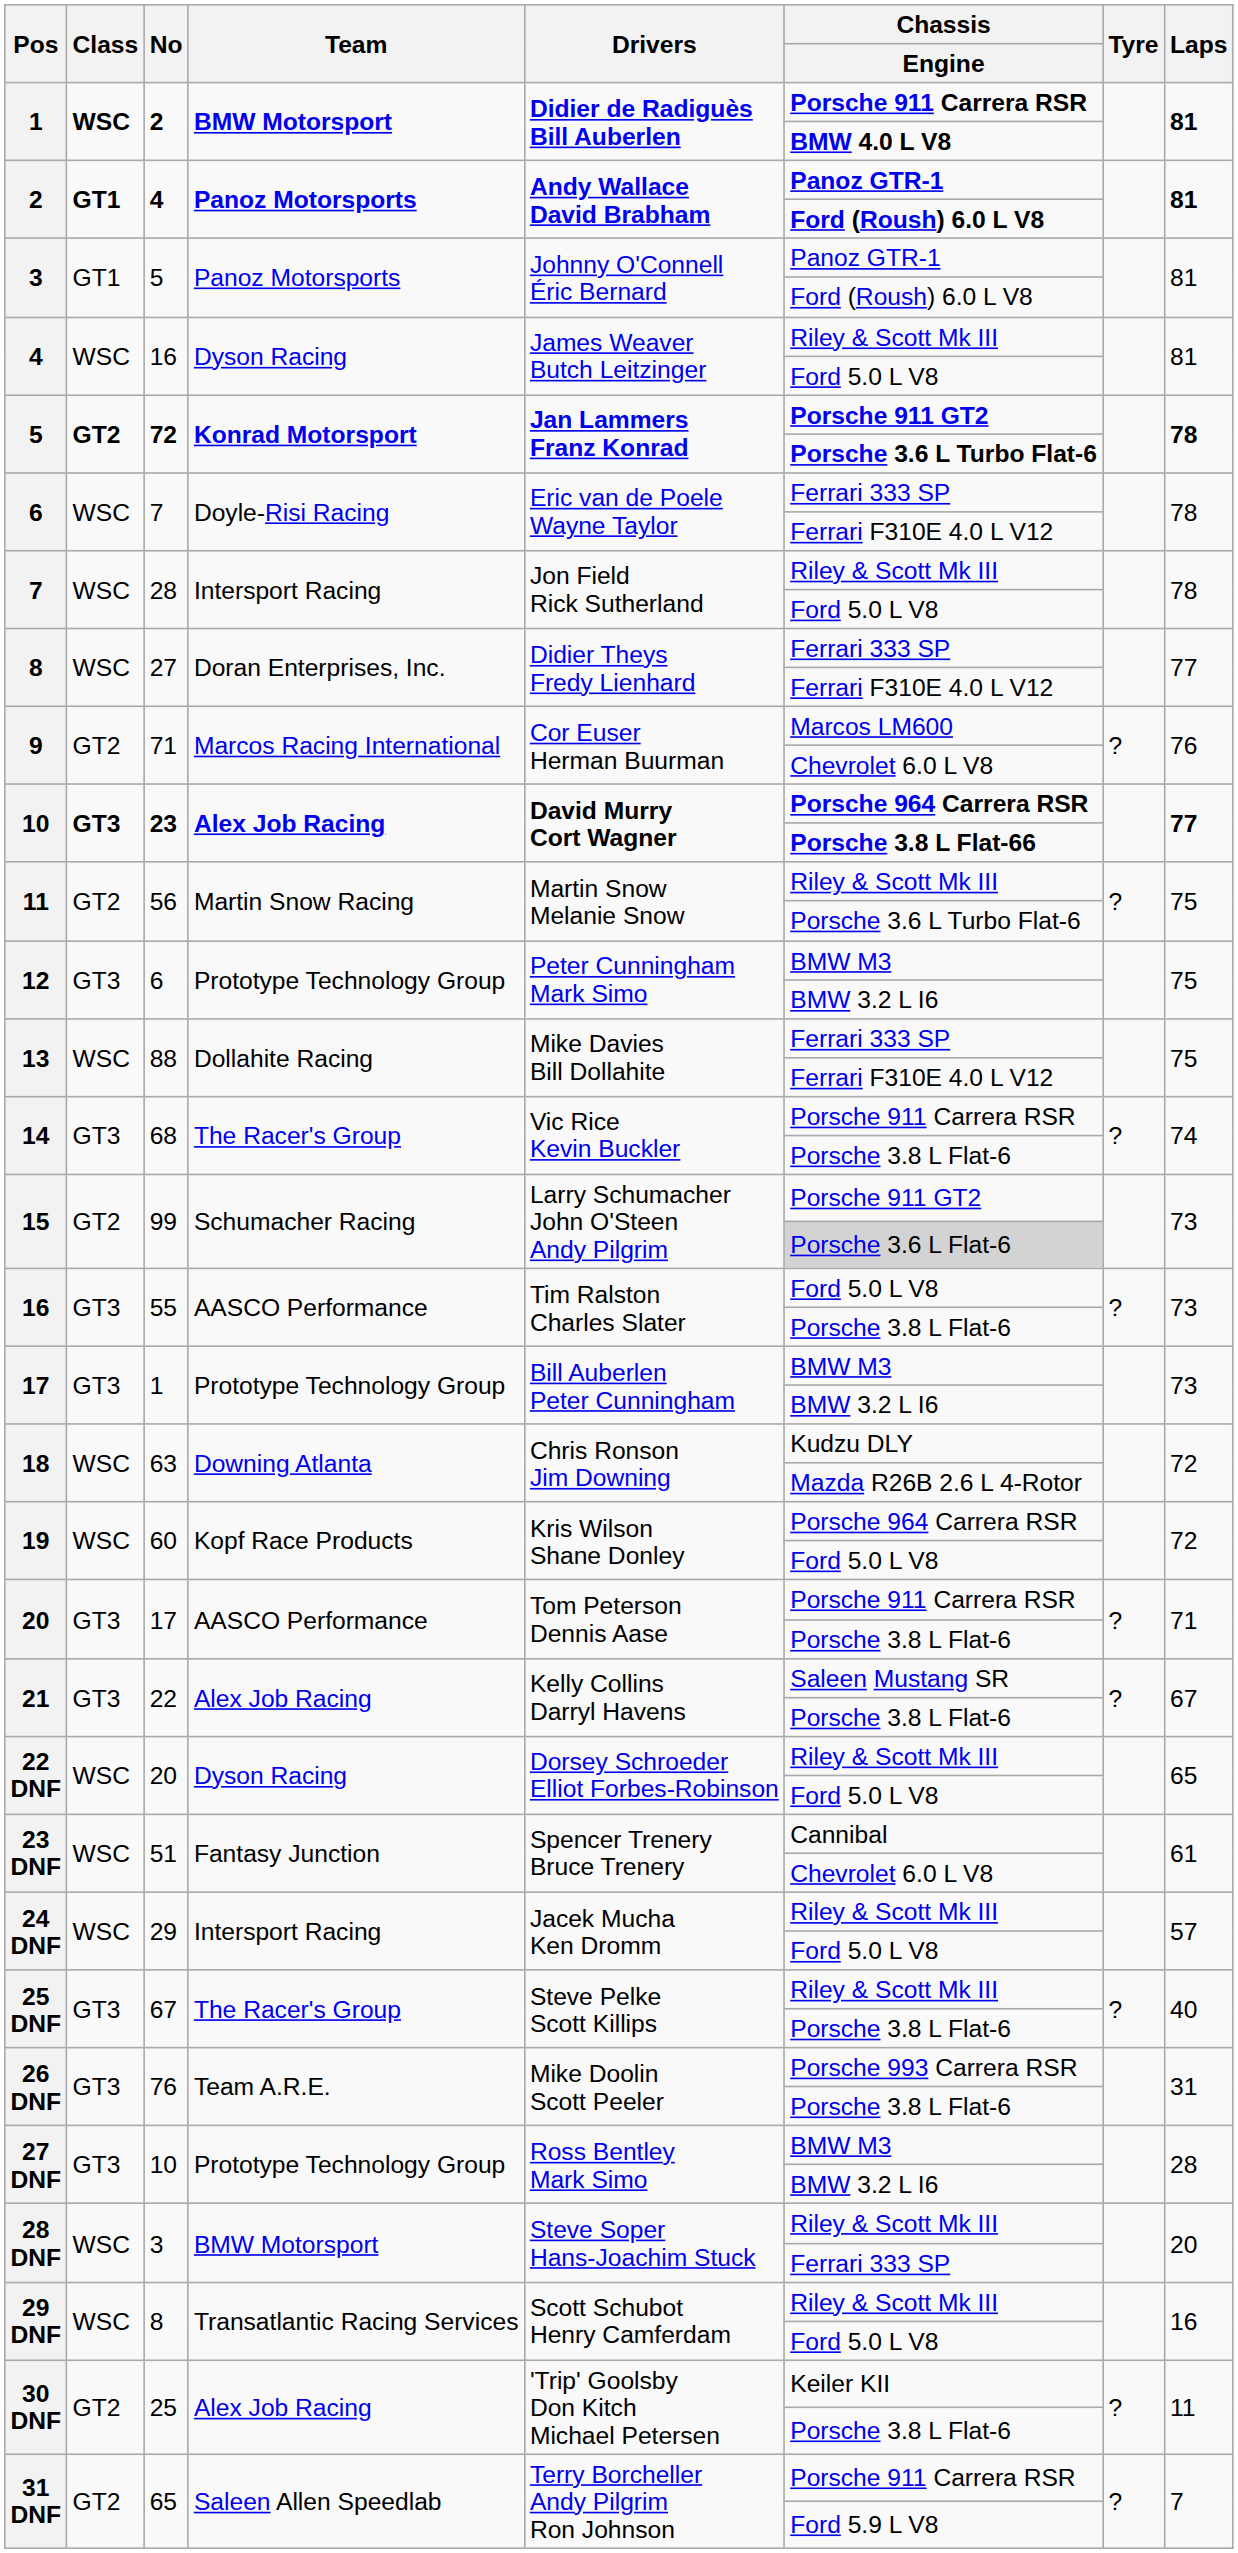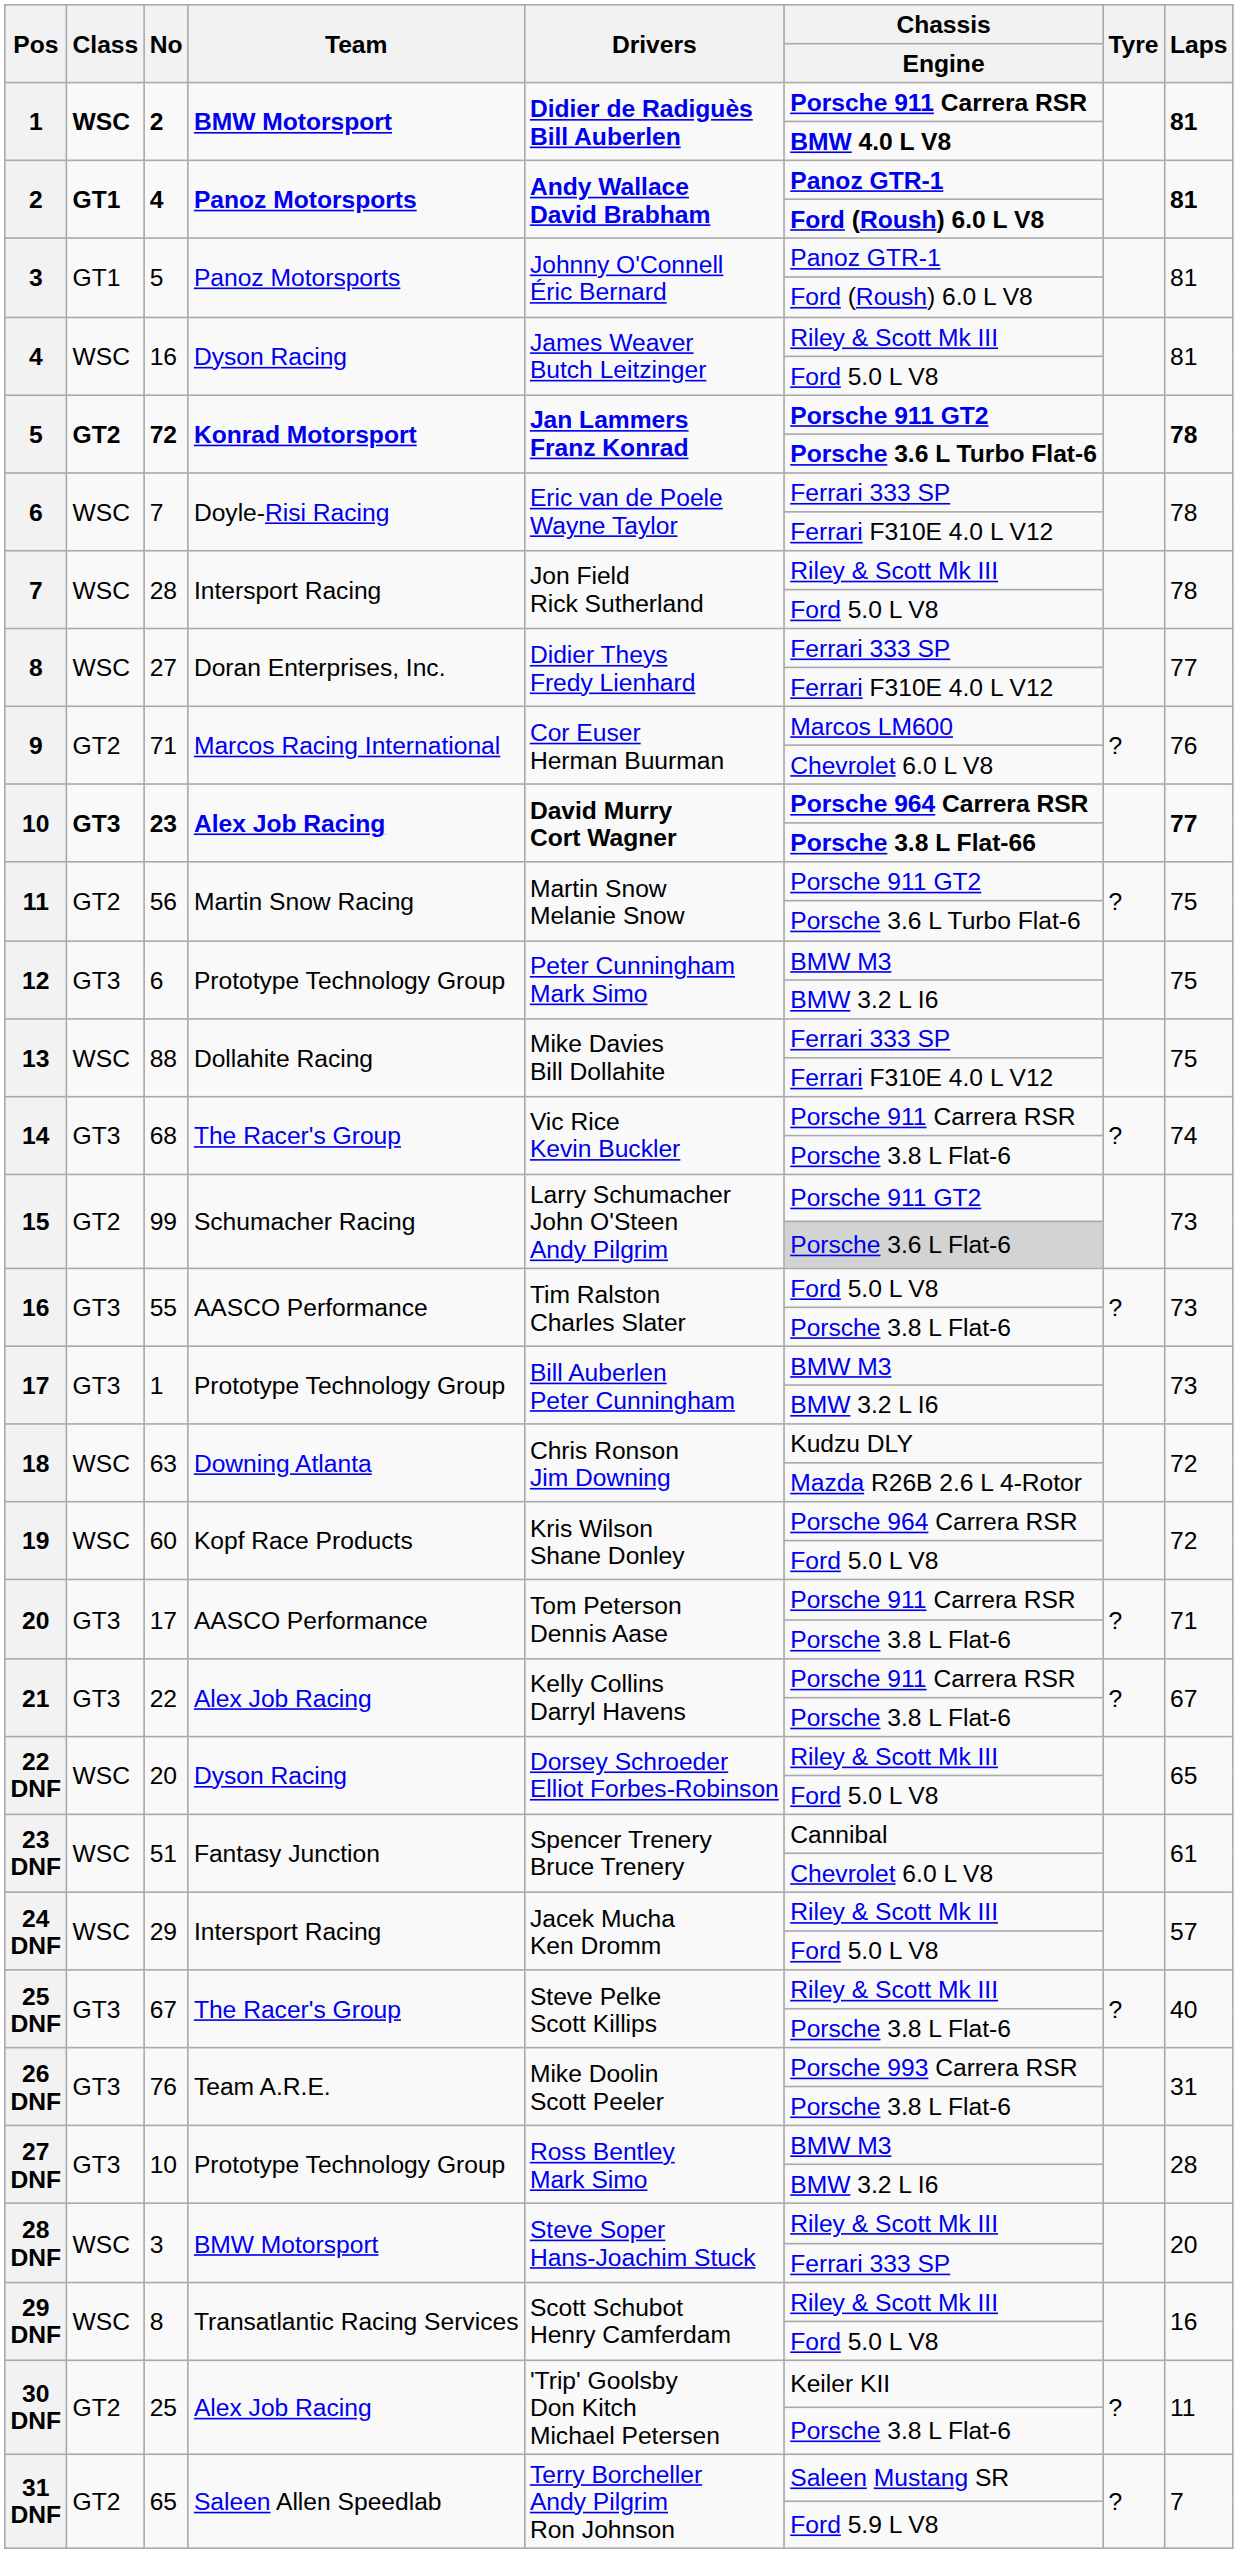(894, 882) Riley & Scott Mk III -> (886, 882) Porsche 911 GT2
(900, 1678) Saleen Mustang SR -> (933, 1678) Porsche 911 Carrera RSR
(933, 2478) Porsche 911 Carrera RSR -> (900, 2478) Saleen Mustang SR
